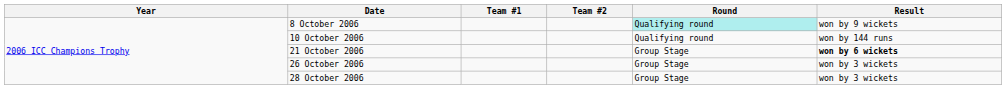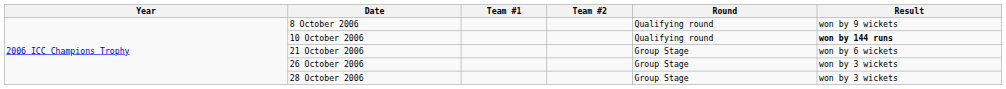(674, 24) paleturquoise background -> (674, 24) no background
(856, 38) normal -> (856, 38) bold
(858, 51) bold -> (858, 51) normal
